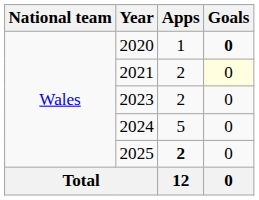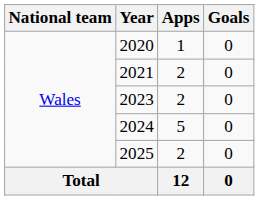(229, 45) bold -> (229, 45) normal
(229, 72) lightyellow background -> (229, 72) no background
(181, 153) bold -> (181, 153) normal
